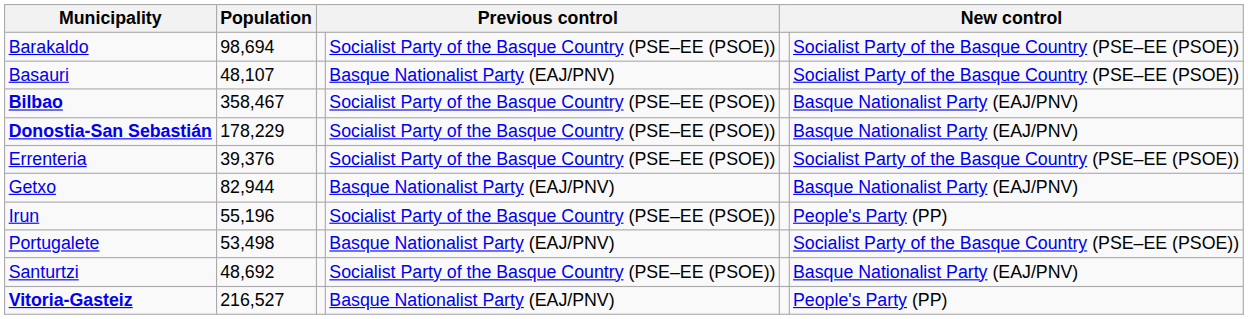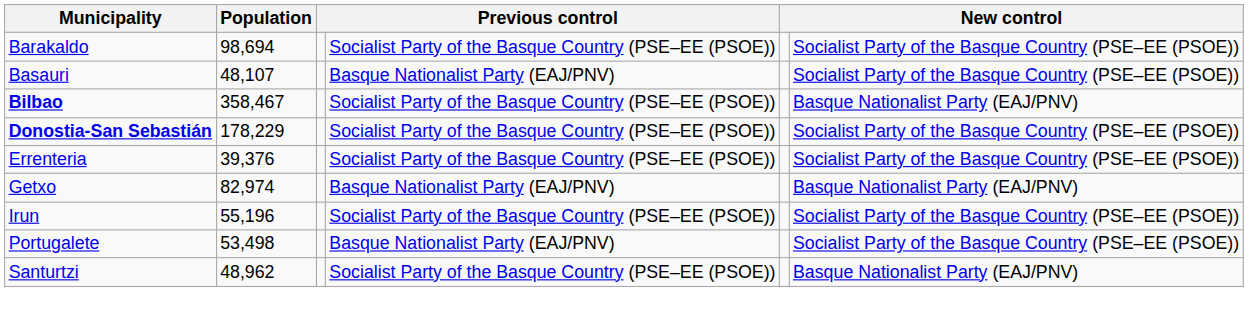(936, 131) Basque Nationalist Party (EAJ/PNV) -> (1016, 131) Socialist Party of the Basque Country (PSE–EE (PSOE))
(247, 187) 82,944 -> (247, 187) 82,974
(870, 215) People's Party (PP) -> (1016, 215) Socialist Party of the Basque Country (PSE–EE (PSOE))
(247, 272) 48,692 -> (247, 272) 48,962
- row: (71, 300)
